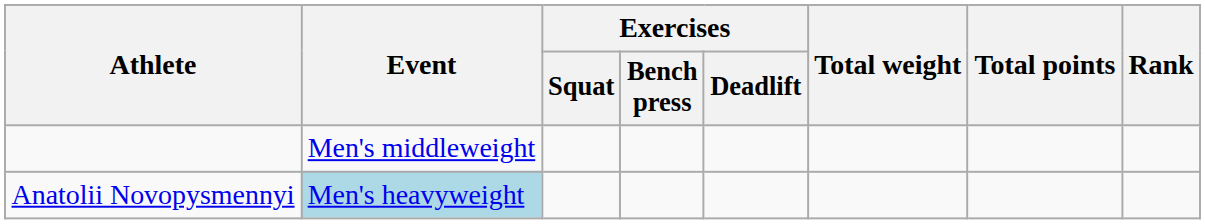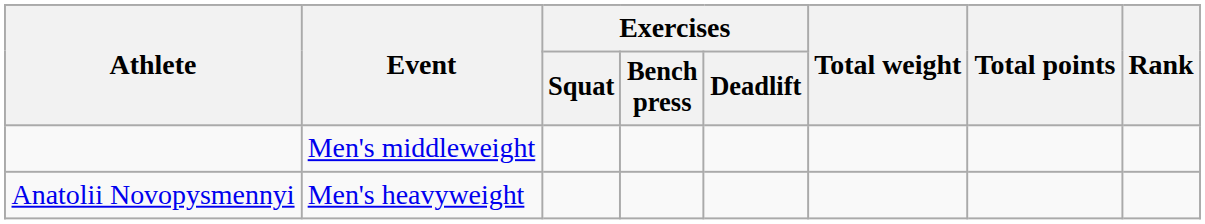(416, 194) lightblue background -> (416, 194) no background
